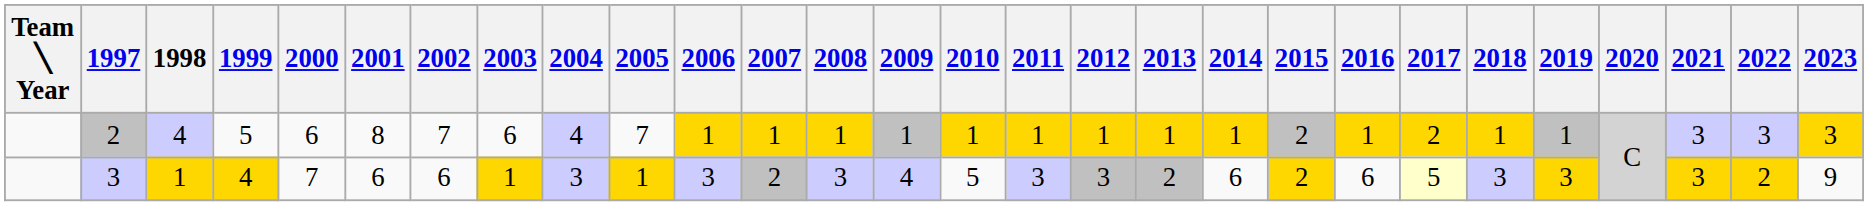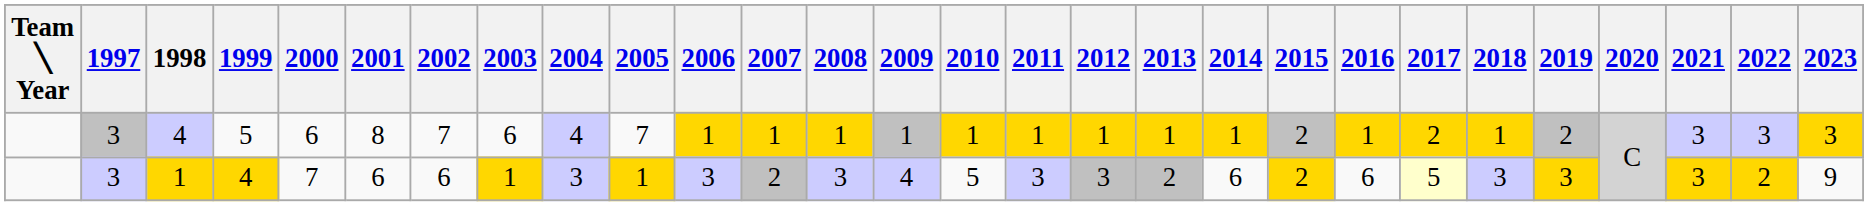(113, 134) 2 -> (113, 134) 3
(1566, 134) 1 -> (1566, 134) 2
